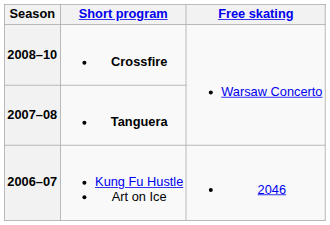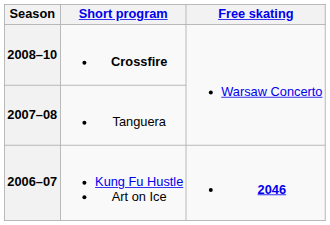(123, 122) bold -> (123, 122) normal
(256, 190) normal -> (256, 190) bold
